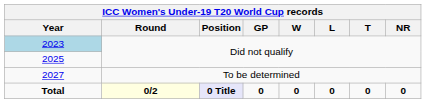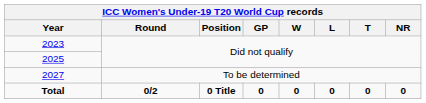(53, 43) lightblue background -> (53, 43) no background
(151, 91) lightyellow background -> (151, 91) no background
(221, 91) lavender background -> (221, 91) no background
